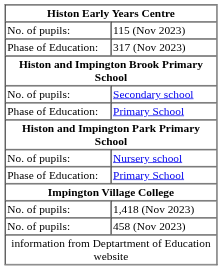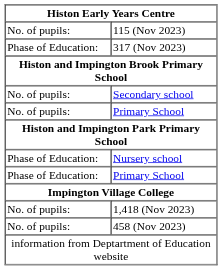(53, 111) Phase of Education: -> (39, 111) No. of pupils:
(39, 158) No. of pupils: -> (53, 158) Phase of Education:
